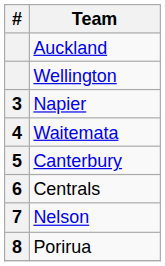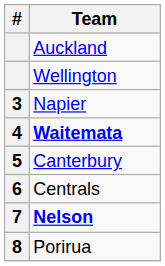(76, 133) normal -> (78, 133) bold
(61, 218) normal -> (63, 218) bold
